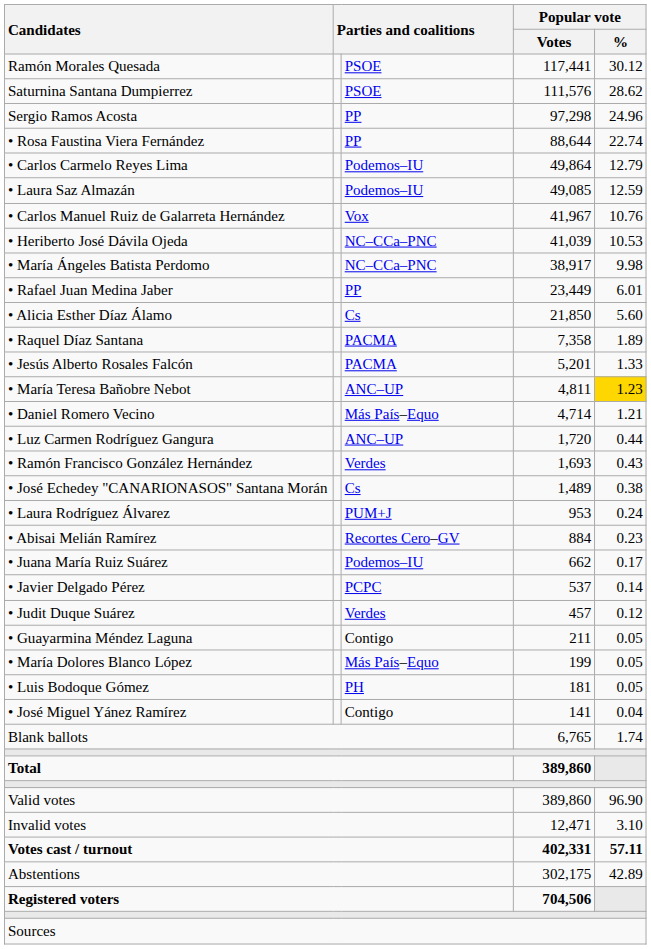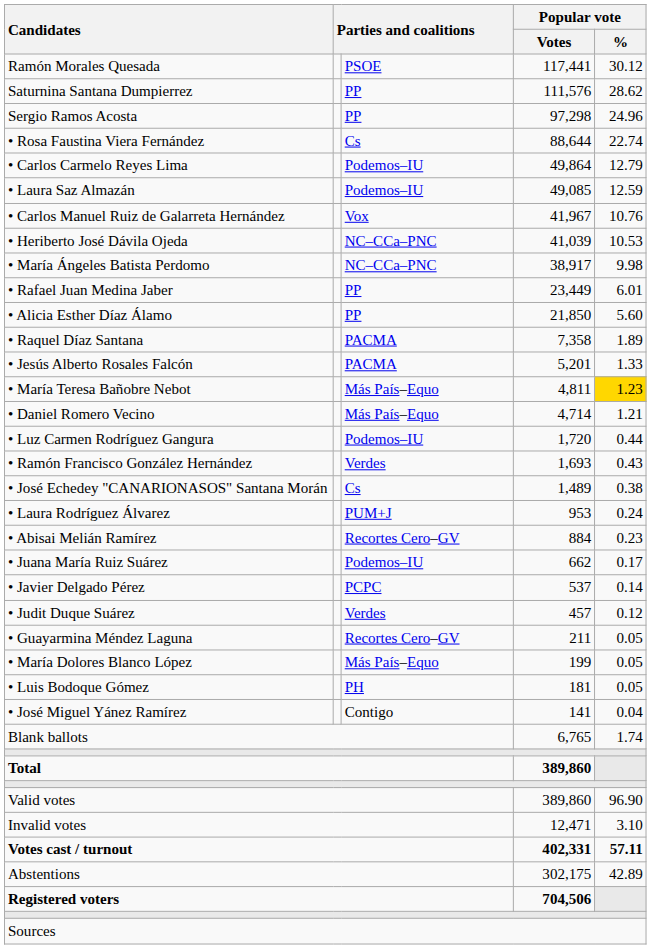(363, 91) PSOE -> (353, 91) PP
(353, 141) PP -> (353, 141) Cs
(353, 314) Cs -> (353, 314) PP
(374, 389) ANC–UP -> (392, 389) Más País–Equo
(374, 438) ANC–UP -> (384, 438) Podemos–IU
(369, 637) Contigo -> (402, 637) Recortes Cero–GV
